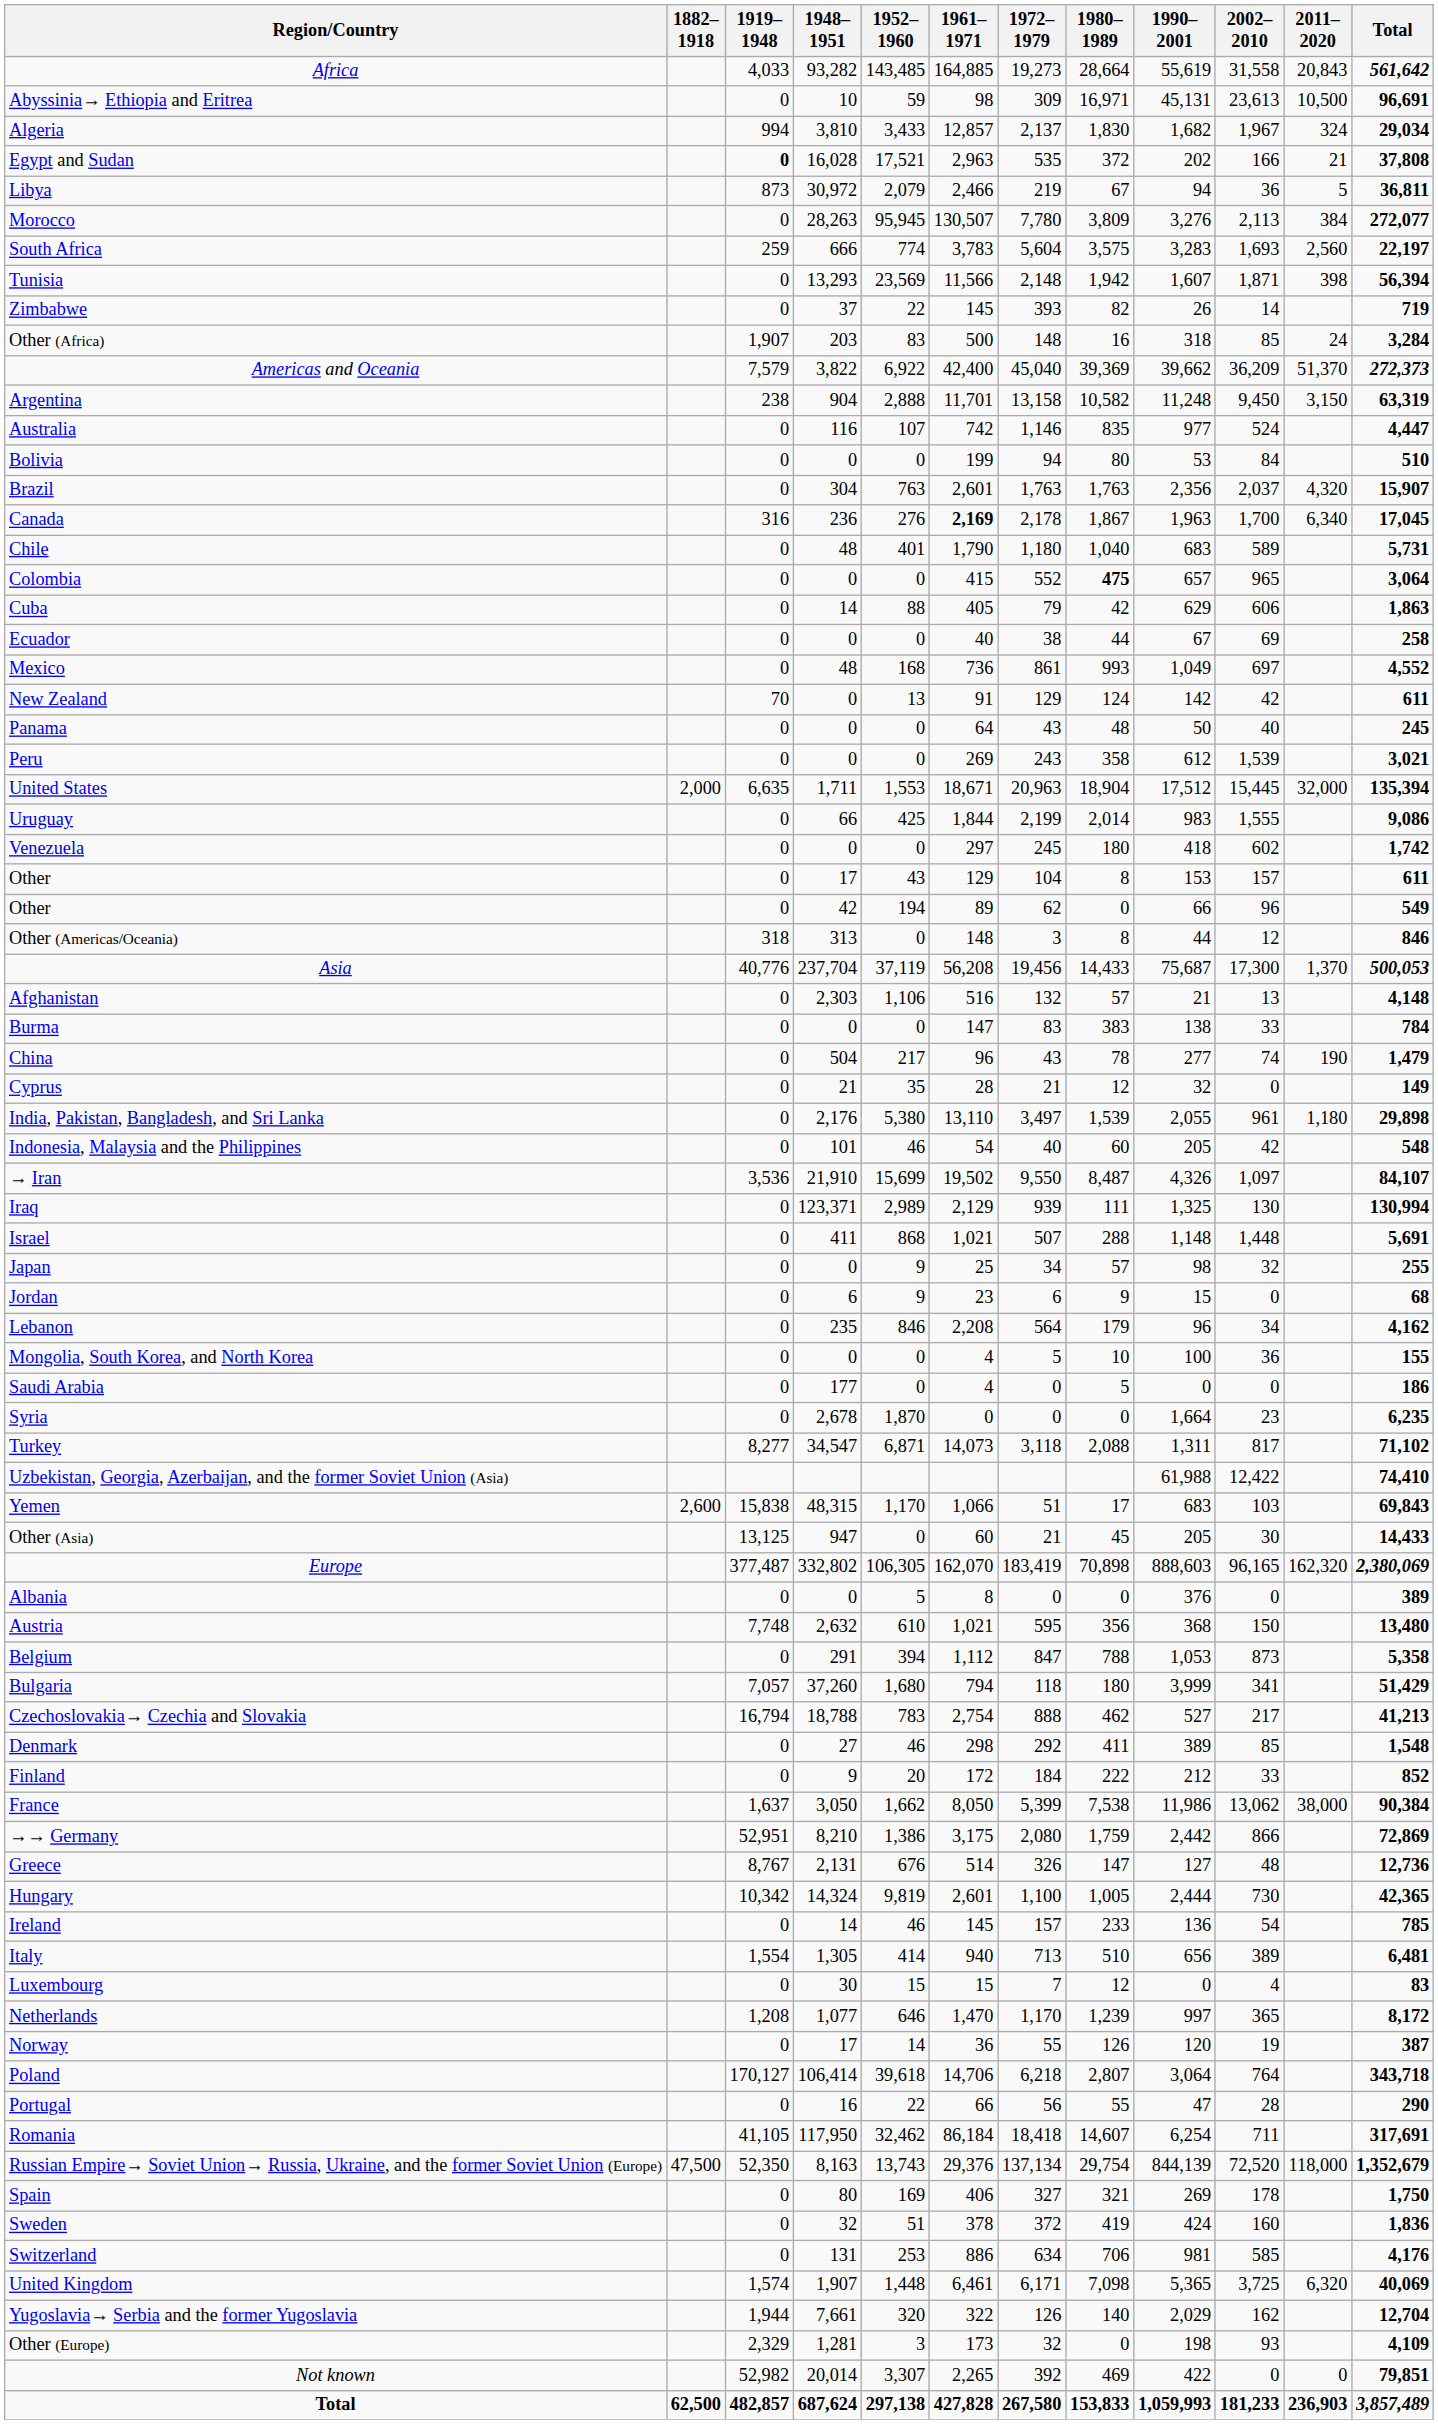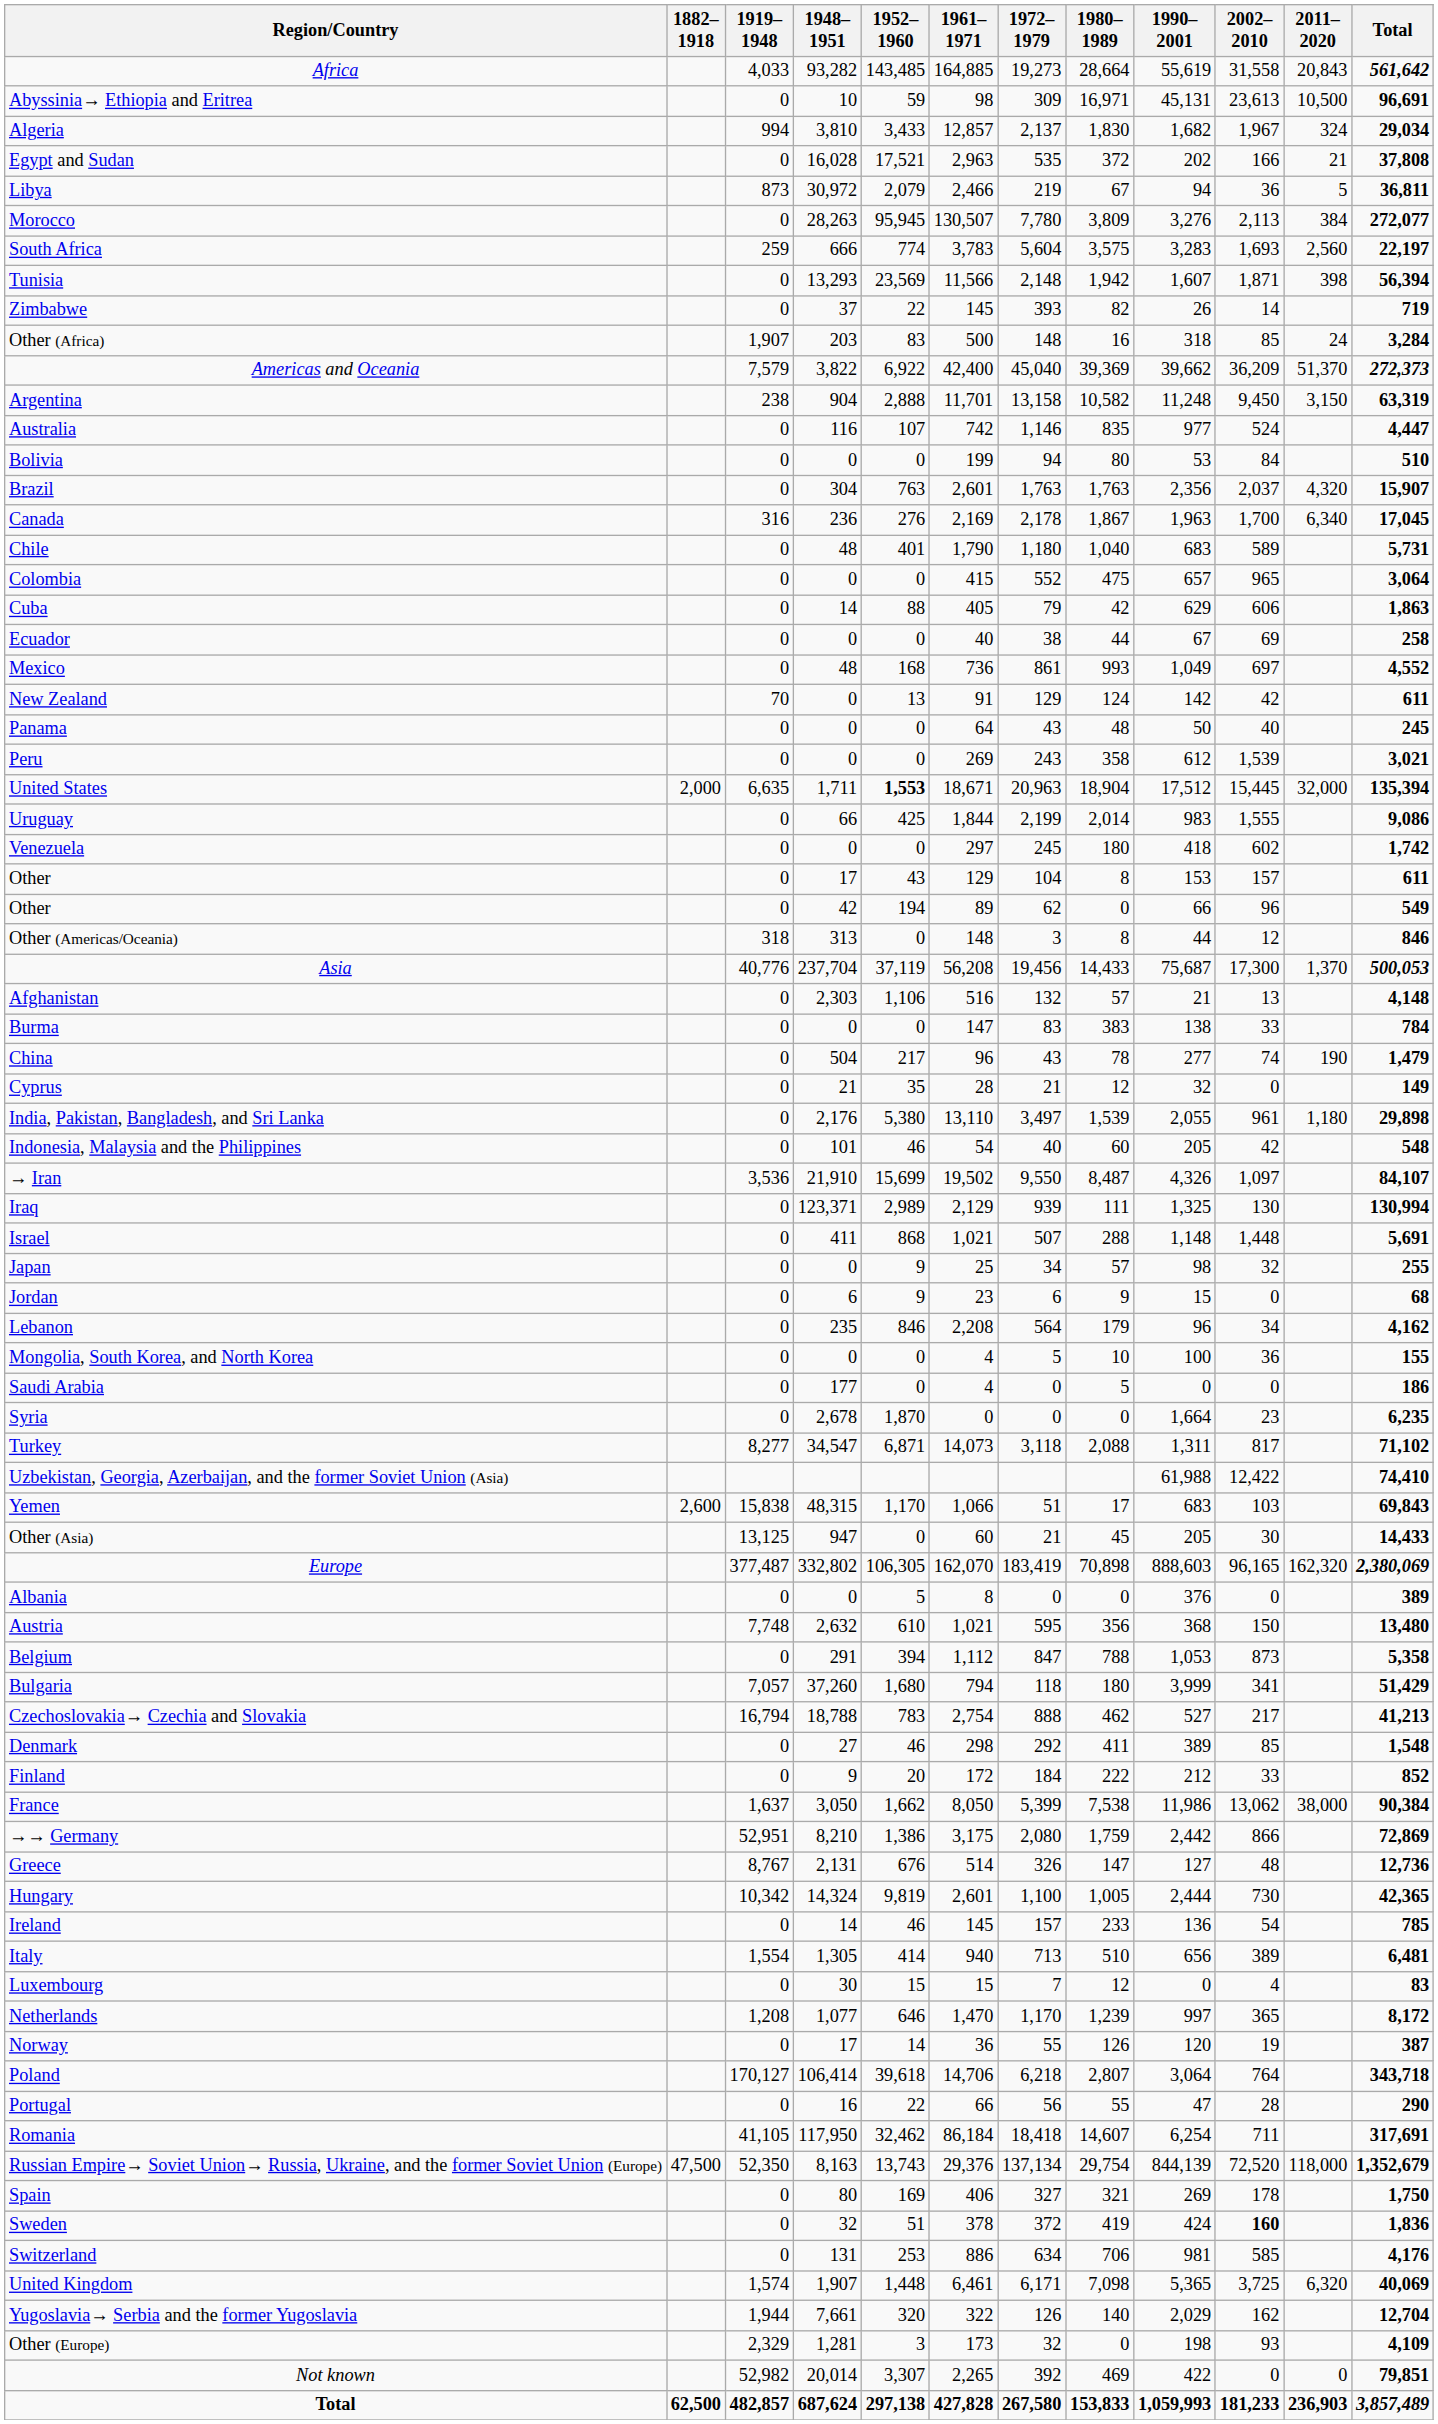(784, 160) bold -> (784, 160) normal
(973, 519) bold -> (973, 519) normal
(1116, 579) bold -> (1116, 579) normal
(905, 788) normal -> (905, 788) bold
(1266, 2225) normal -> (1266, 2225) bold
